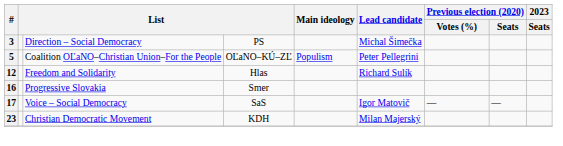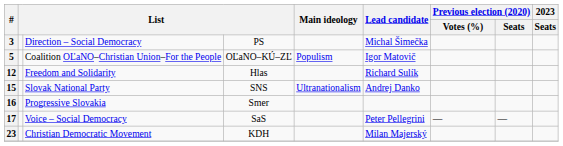(389, 57) Peter Pellegrini -> (390, 57) Igor Matovič
+ row: (11, 88)
(384, 103) Igor Matovič -> (395, 118) Peter Pellegrini
